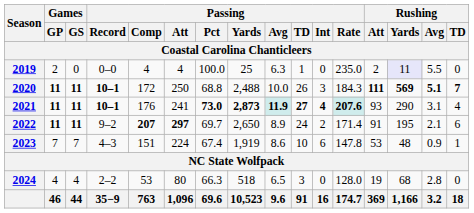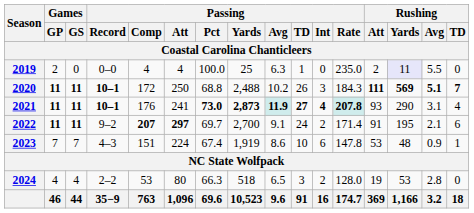(278, 87) 10.0 -> (278, 87) 10.2
(349, 106) 207.6 -> (349, 106) 207.8
(246, 124) 2,650 -> (246, 124) 2,700
(278, 124) 8.9 -> (278, 124) 9.1
(323, 180) 0 -> (323, 180) 2
(405, 180) 68 -> (405, 180) 53
